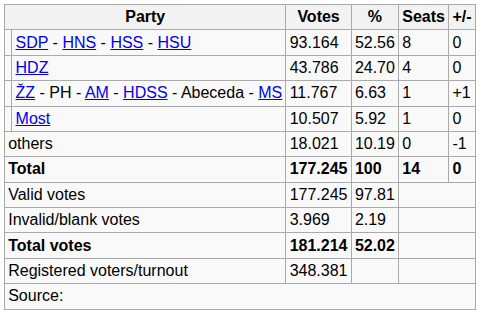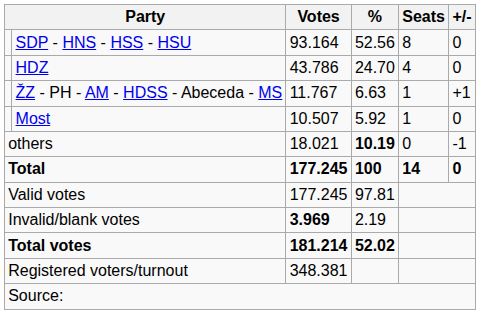(375, 144) normal -> (375, 144) bold
(310, 220) normal -> (310, 220) bold
